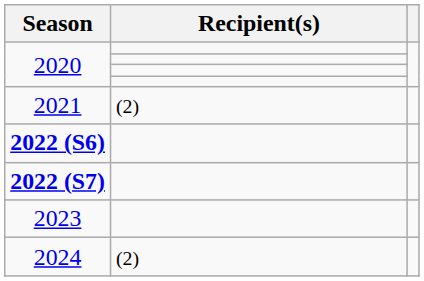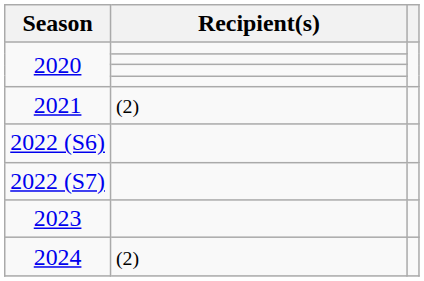(58, 142) bold -> (58, 142) normal
(58, 180) bold -> (58, 180) normal
